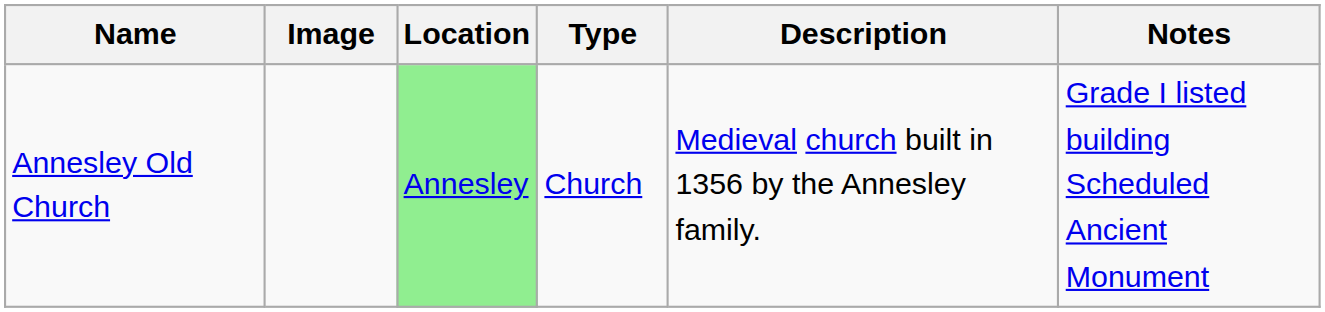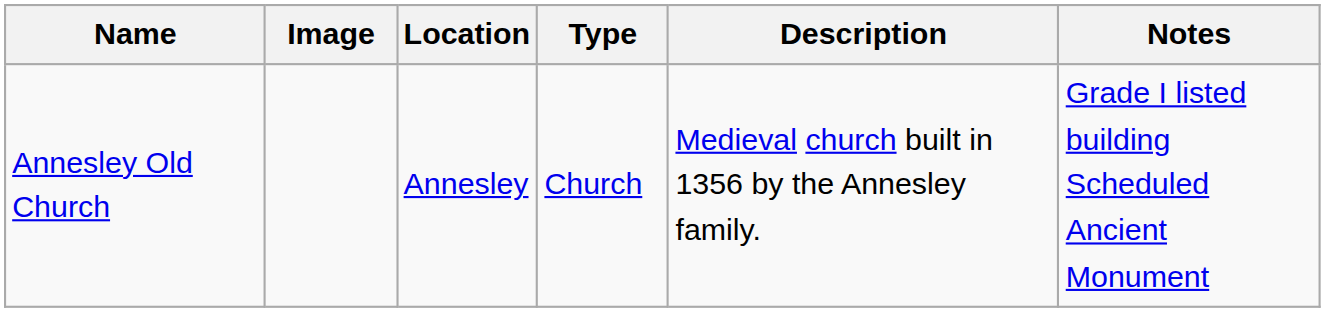(466, 185) lightgreen background -> (466, 185) no background
